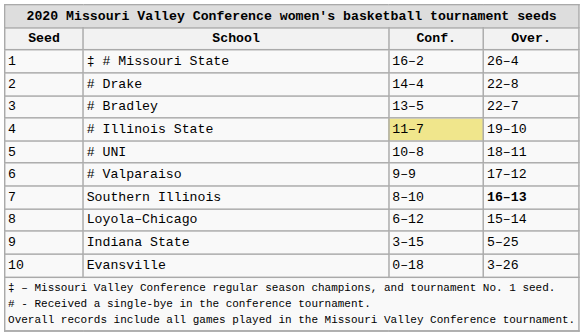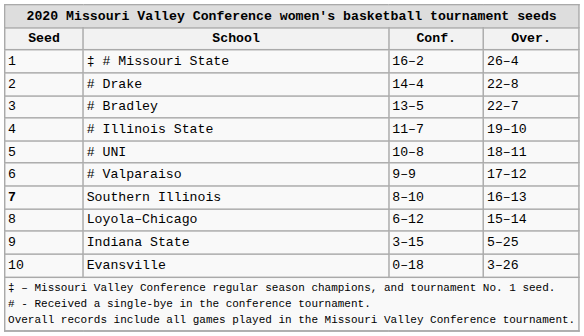(408, 129) khaki background -> (408, 129) no background
(12, 197) normal -> (12, 197) bold
(507, 197) bold -> (507, 197) normal
